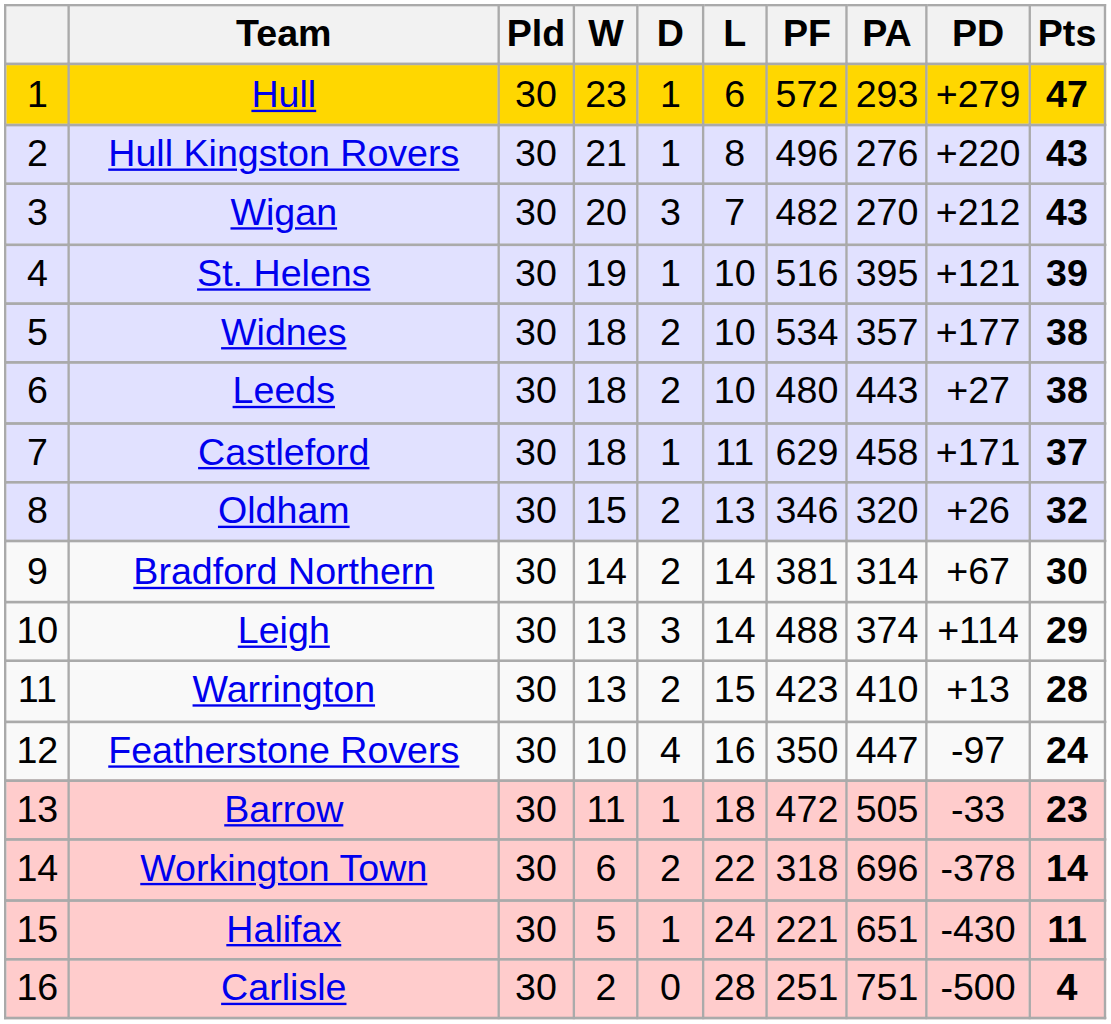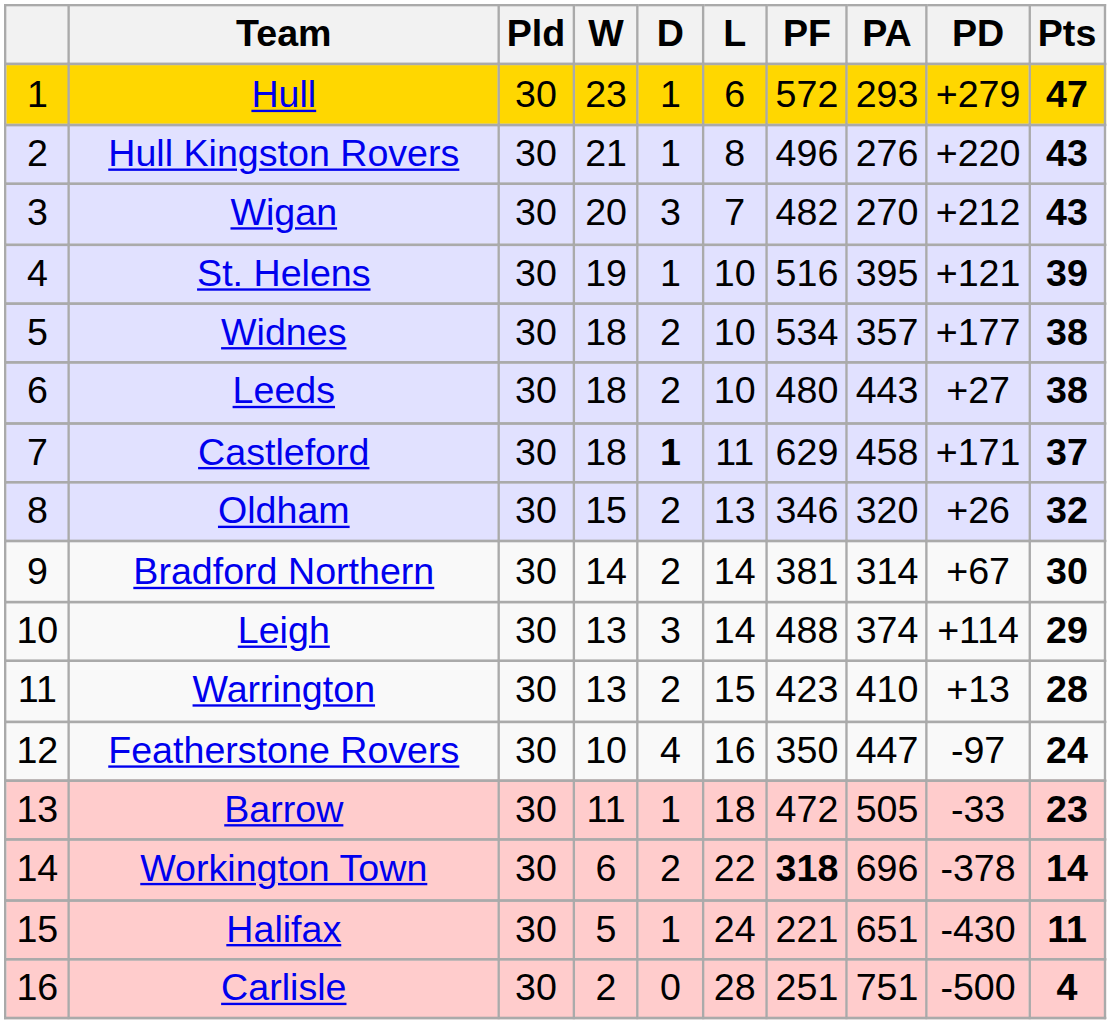(670, 451) normal -> (670, 451) bold
(807, 869) normal -> (807, 869) bold
